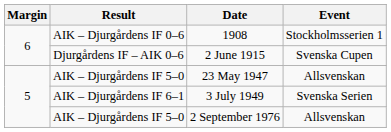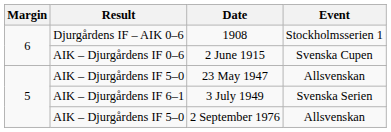(119, 35) AIK – Djurgårdens IF 0–6 -> (119, 35) Djurgårdens IF – AIK 0–6
(119, 55) Djurgårdens IF – AIK 0–6 -> (119, 55) AIK – Djurgårdens IF 0–6
